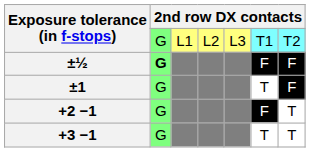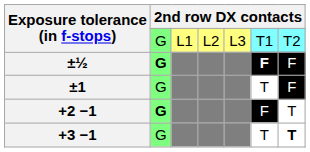(264, 64) normal -> (264, 64) bold
(161, 111) normal -> (161, 111) bold
(292, 135) normal -> (292, 135) bold
